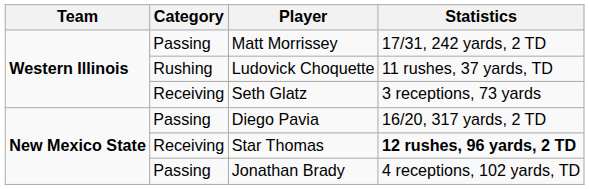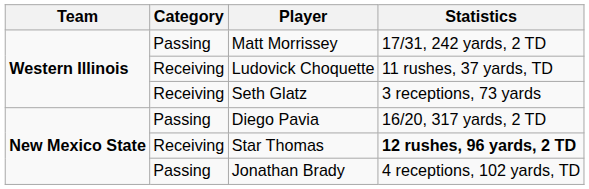(183, 68) Rushing -> (189, 68) Receiving
